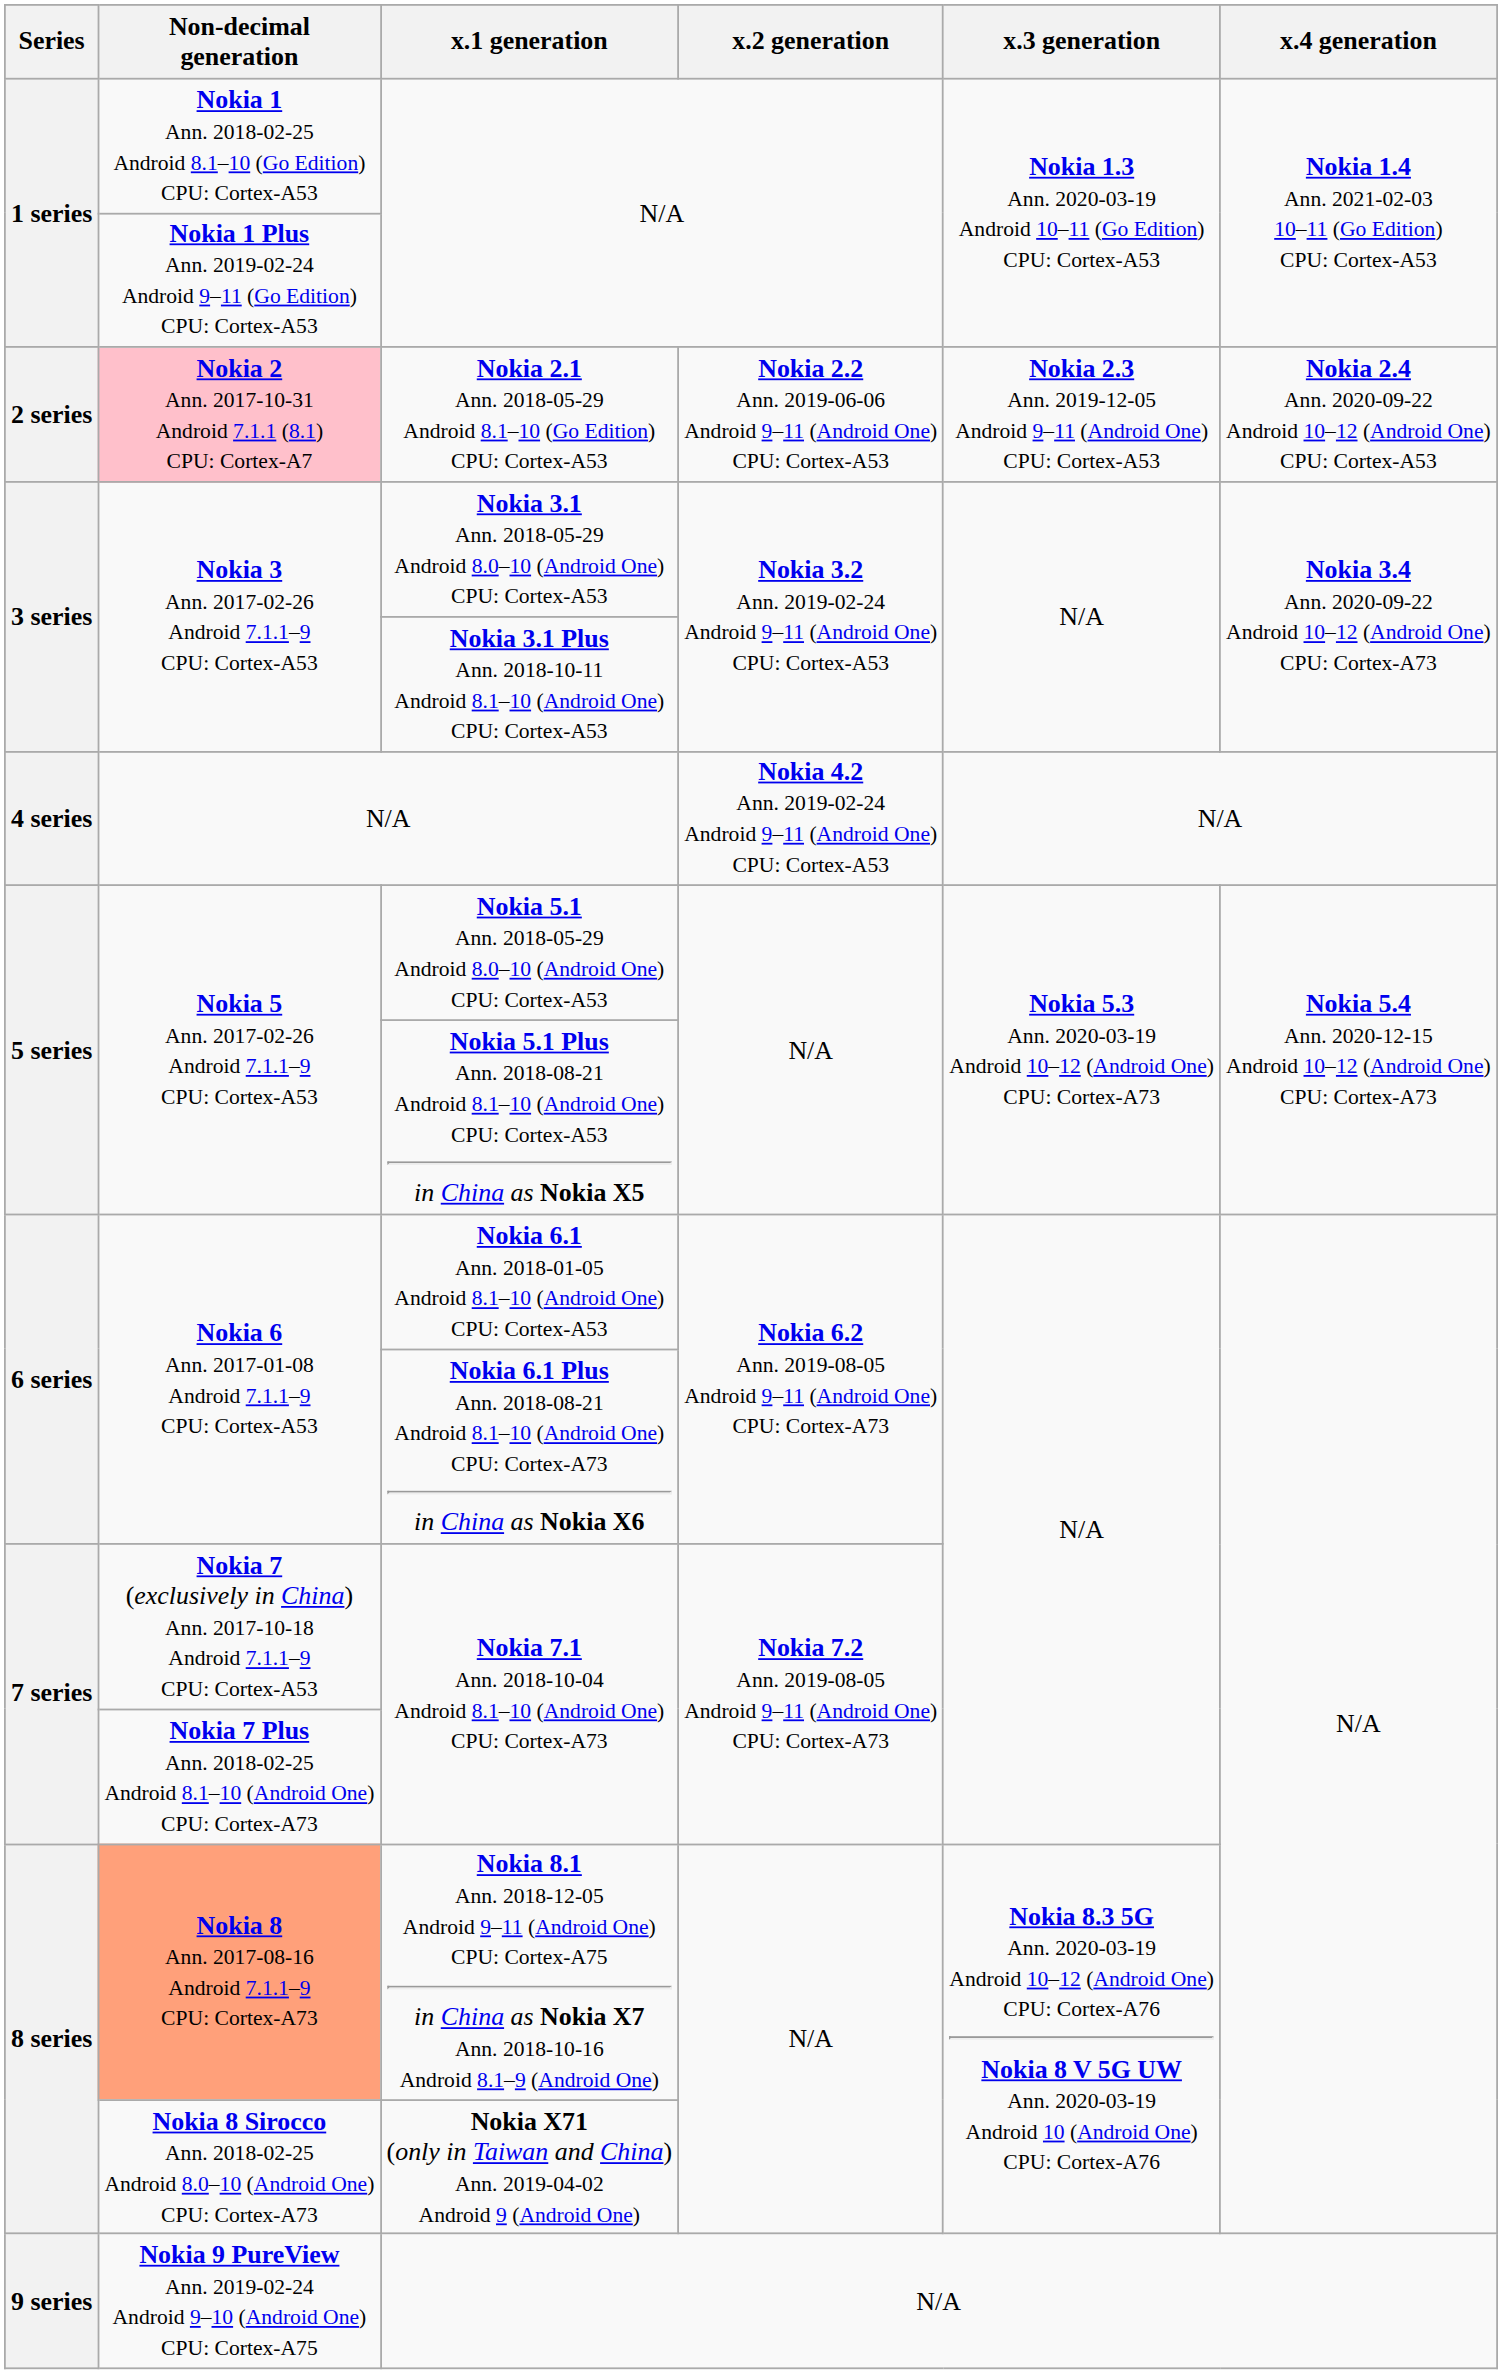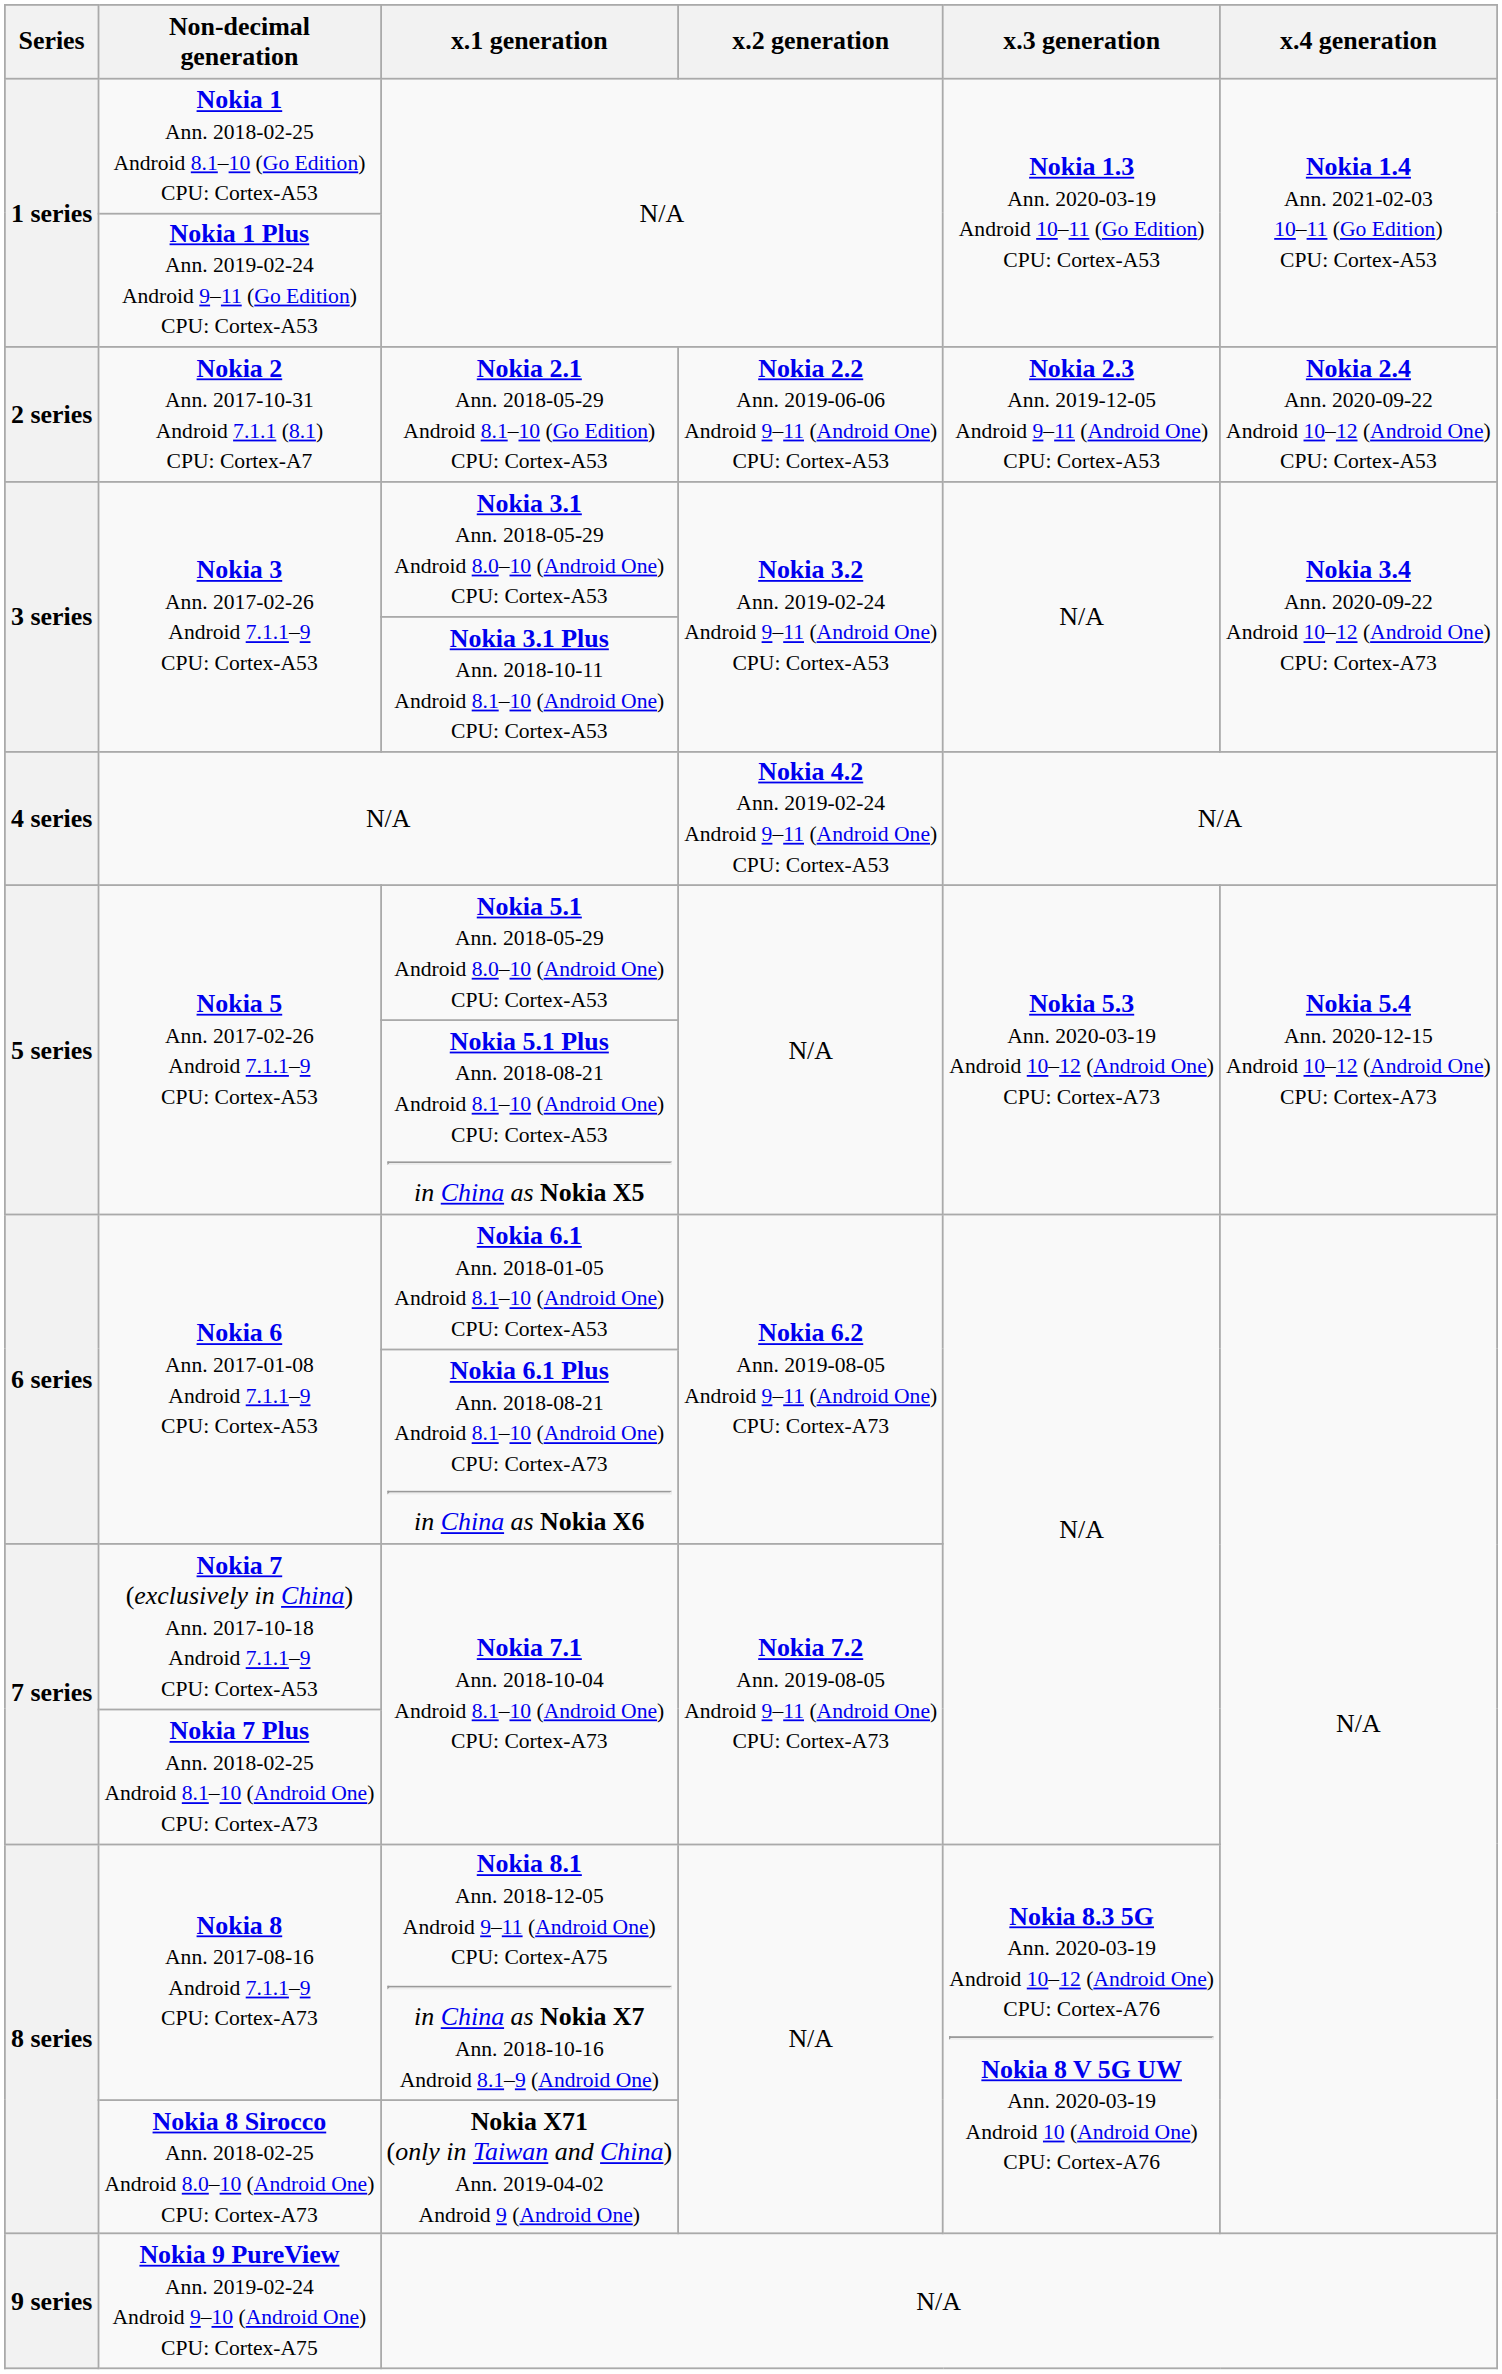(239, 414) pink background -> (239, 414) no background
(239, 1971) lightsalmon background -> (239, 1971) no background
